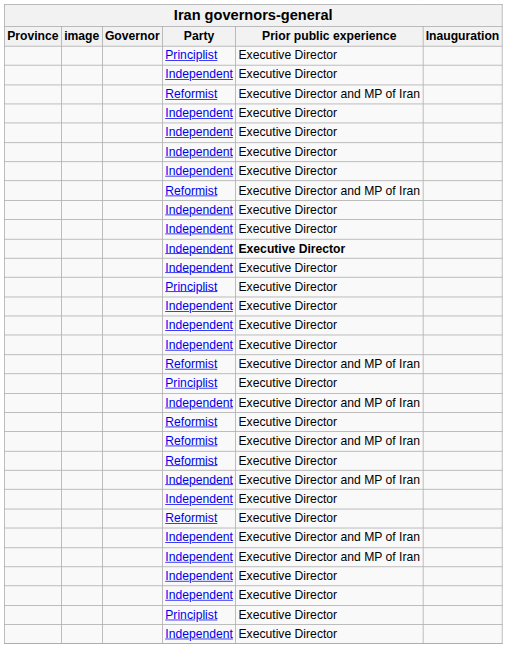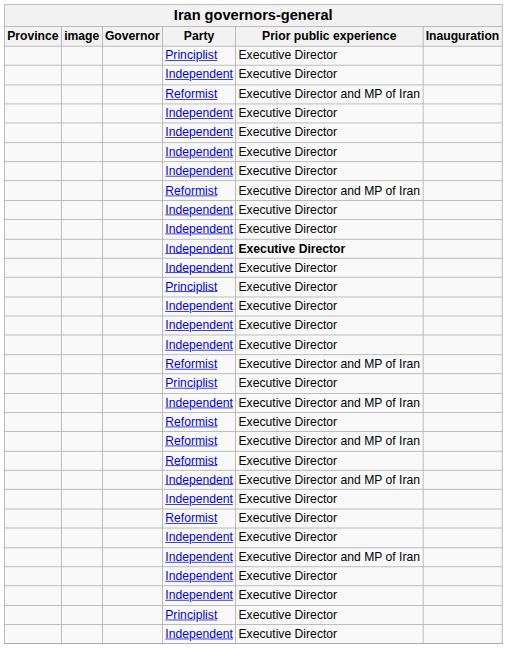(329, 537) Executive Director and MP of Iran -> (288, 537) Executive Director
